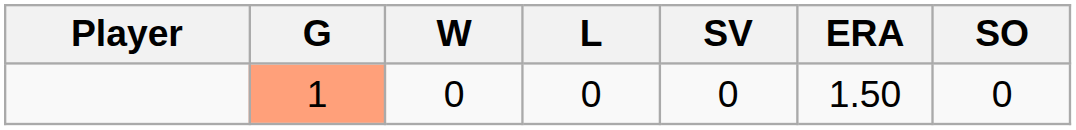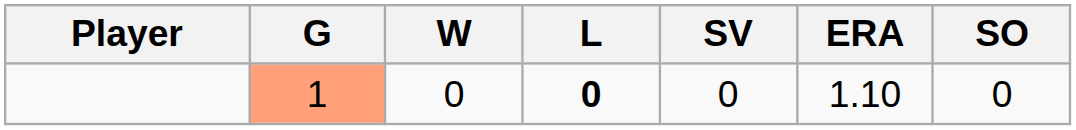(591, 93) normal -> (591, 93) bold
(865, 93) 1.50 -> (865, 93) 1.10
